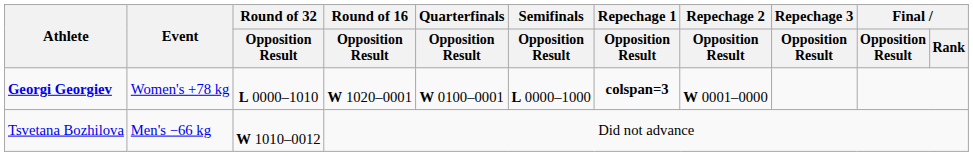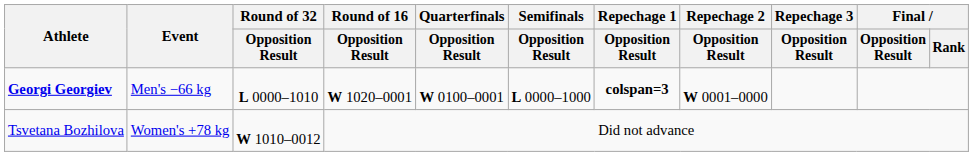(180, 89) Women's +78 kg -> (171, 89) Men's −66 kg
(171, 130) Men's −66 kg -> (180, 130) Women's +78 kg
